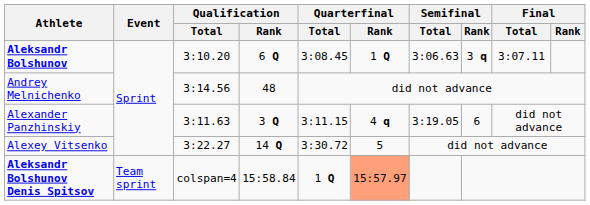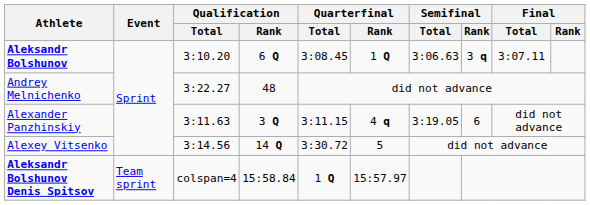(207, 88) 3:14.56 -> (207, 88) 3:22.27
(207, 146) 3:22.27 -> (207, 146) 3:14.56
(380, 178) lightsalmon background -> (380, 178) no background
